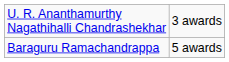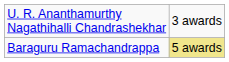(197, 47) no background -> (197, 47) khaki background
